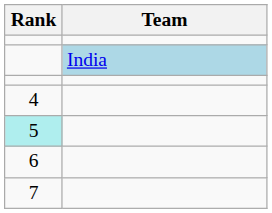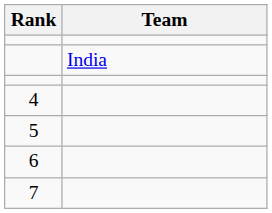(87, 59) lightblue background -> (87, 59) no background
(34, 130) paleturquoise background -> (34, 130) no background
